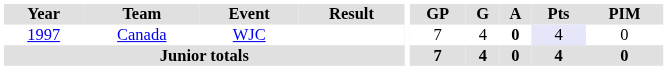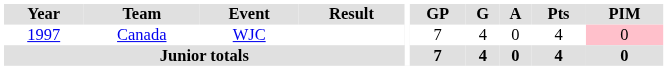(515, 34) bold -> (515, 34) normal
(559, 34) lavender background -> (559, 34) no background
(624, 34) no background -> (624, 34) pink background
